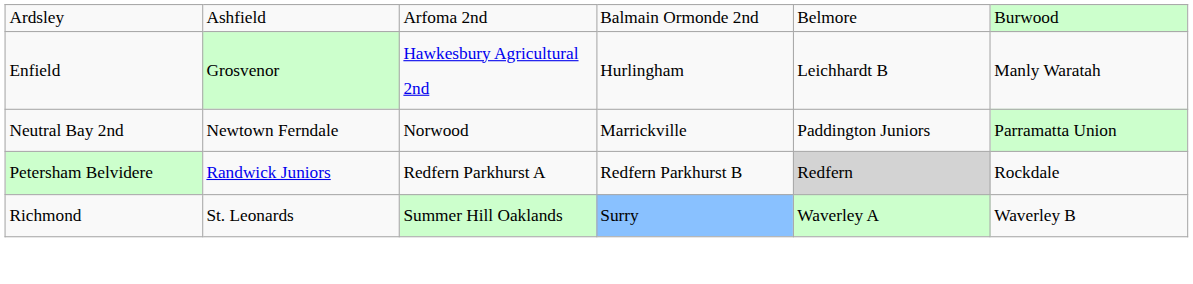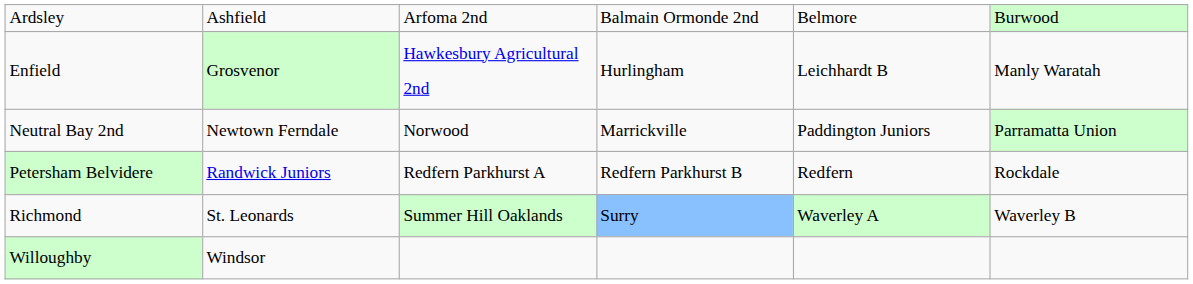(825, 172) lightgrey background -> (825, 172) no background
+ row: (50, 257)
